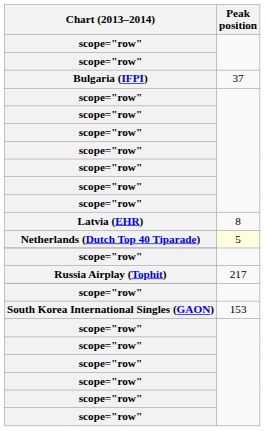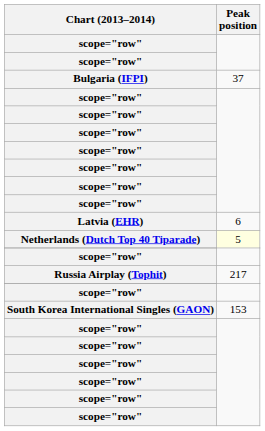(238, 221) 8 -> (238, 221) 6
